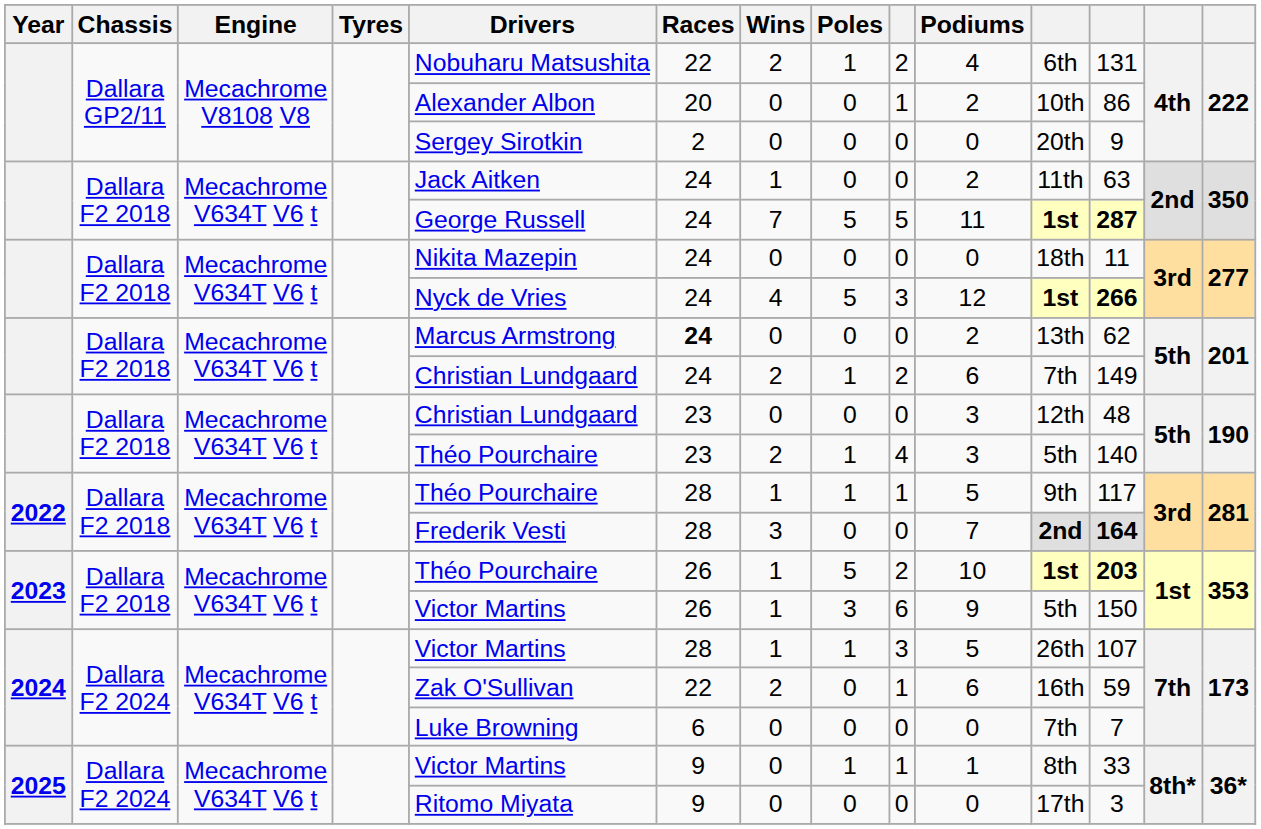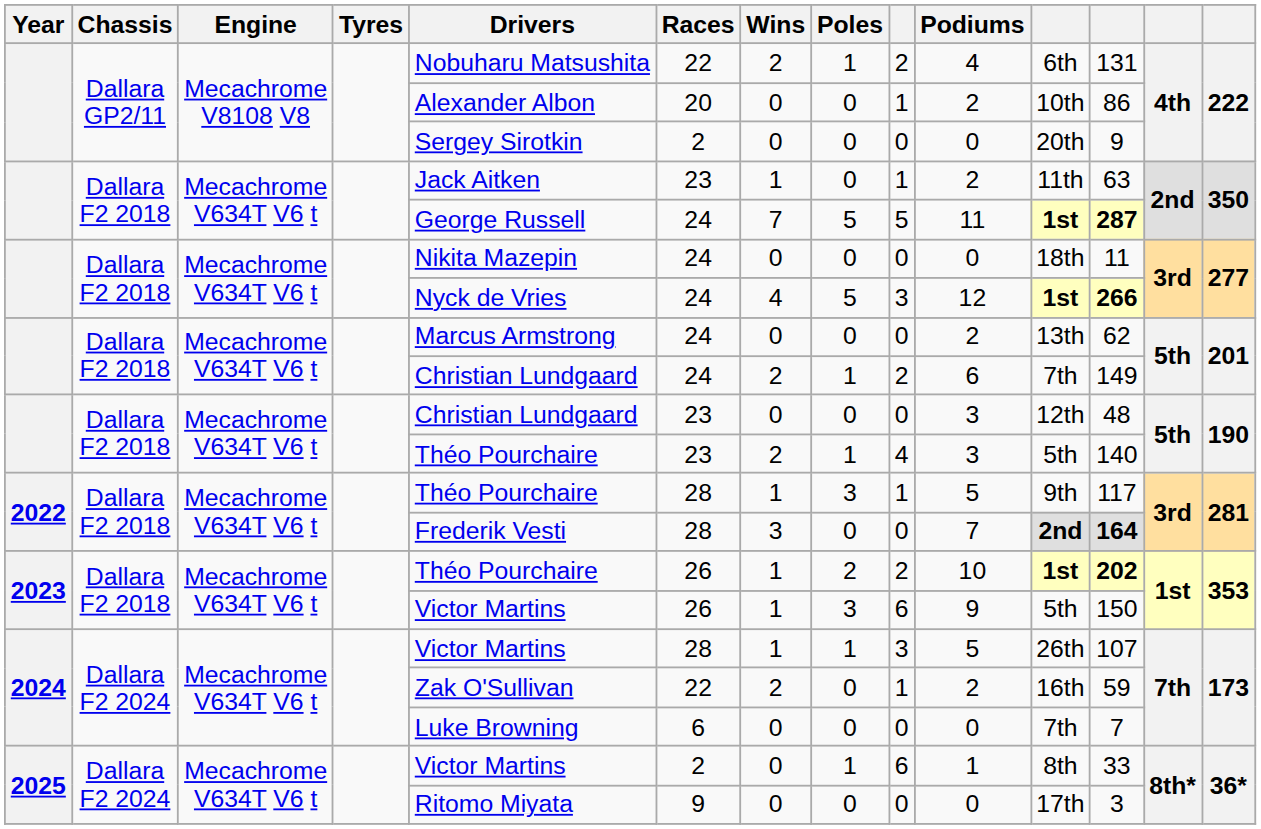(698, 180) 24 -> (698, 180) 23
(902, 180) 0 -> (902, 180) 1
(698, 336) bold -> (698, 336) normal
(850, 492) 1 -> (850, 492) 3
(850, 570) 5 -> (850, 570) 2
(1117, 570) 203 -> (1117, 570) 202
(972, 687) 6 -> (972, 687) 2
(698, 765) 9 -> (698, 765) 2
(902, 765) 1 -> (902, 765) 6
